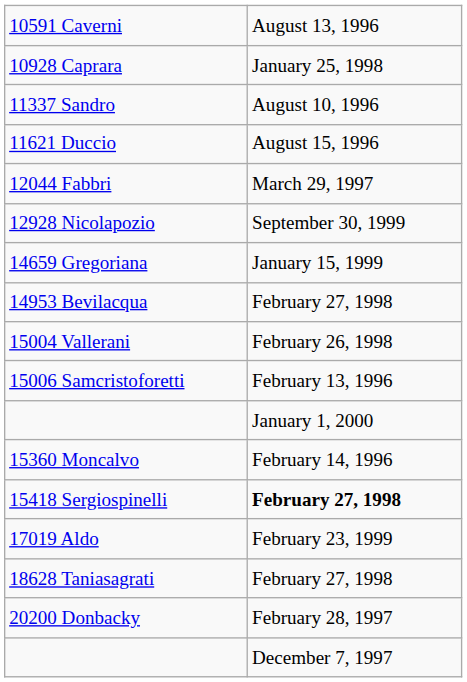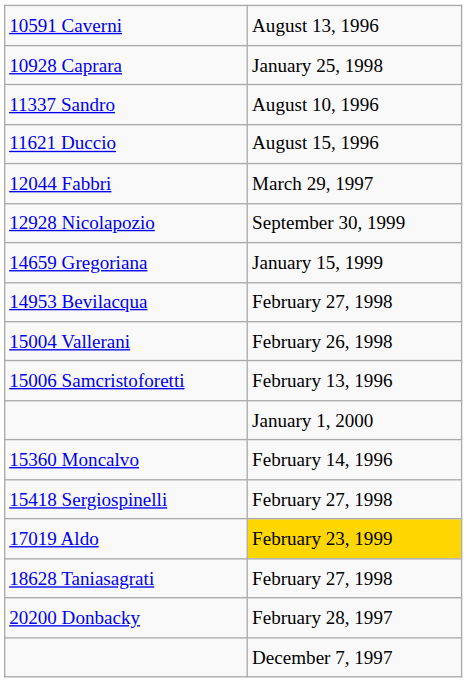(327, 499) bold -> (322, 499) normal
(322, 538) no background -> (322, 538) gold background
